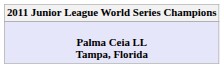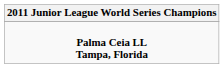(112, 48) lavender background -> (112, 48) no background
